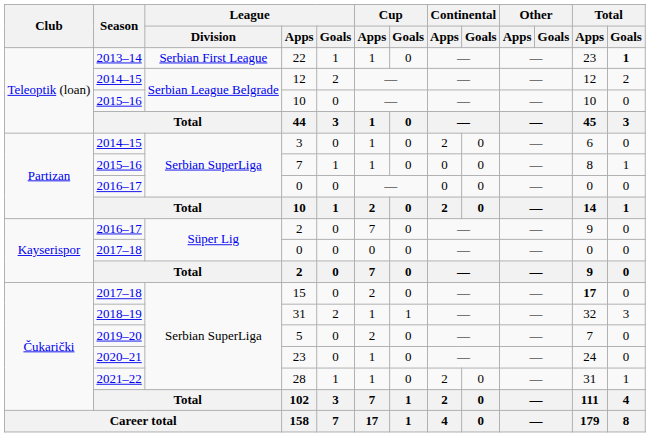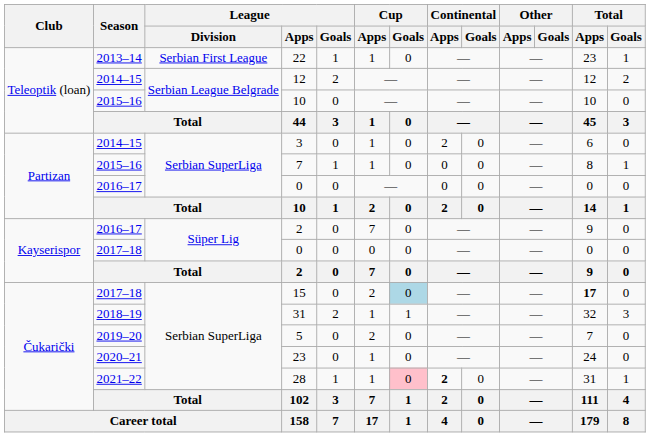(626, 58) bold -> (626, 58) normal
(408, 293) no background -> (408, 293) lightblue background
(408, 378) no background -> (408, 378) pink background
(444, 378) normal -> (444, 378) bold
